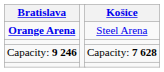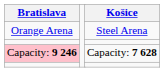(42, 30) bold -> (42, 30) normal
(42, 53) no background -> (42, 53) pink background
